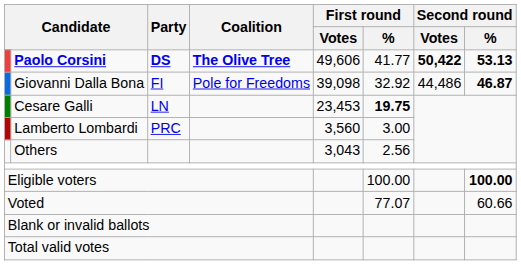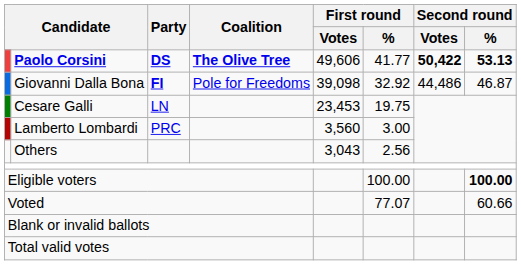(157, 83) normal -> (157, 83) bold
(495, 83) bold -> (495, 83) normal
(392, 106) bold -> (392, 106) normal
